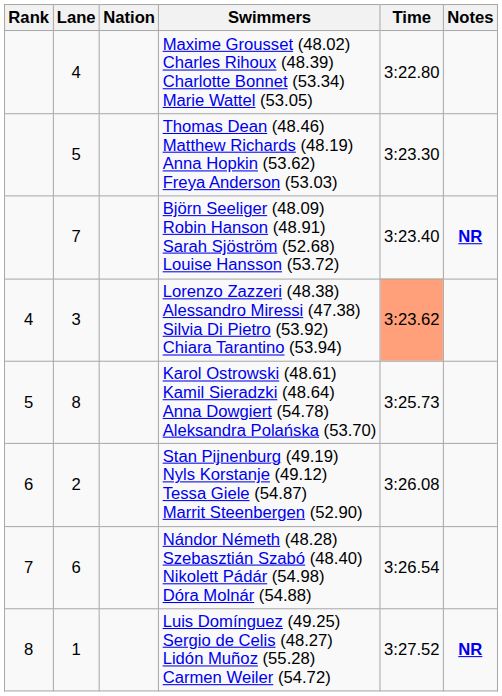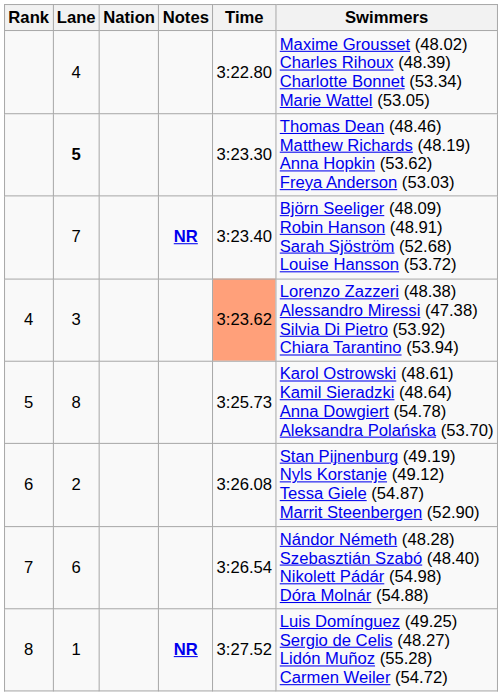columns swapped: (270, 17) <-> (470, 17)
(76, 154) normal -> (76, 154) bold
